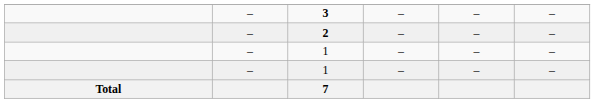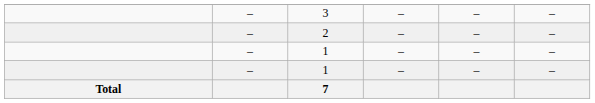(326, 13) bold -> (326, 13) normal
(326, 32) bold -> (326, 32) normal
